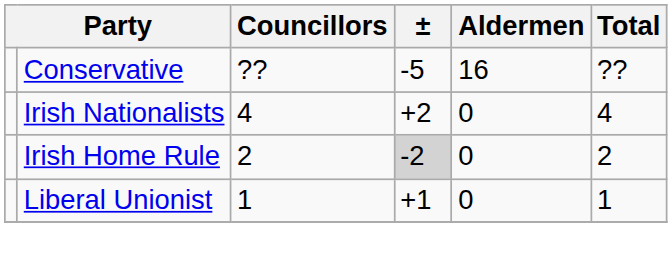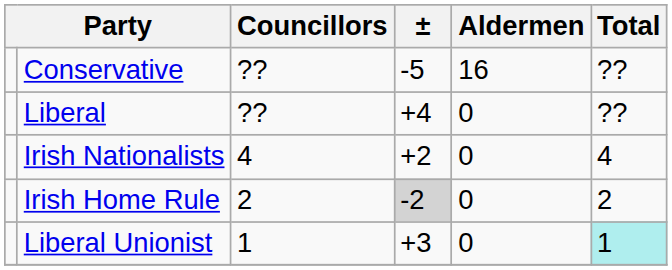+ row: (65, 112)
(416, 199) +1 -> (416, 243) +3
(605, 199) no background -> (605, 243) paleturquoise background
